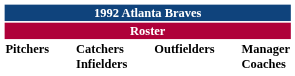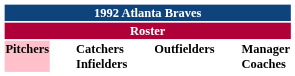(27, 49) no background -> (27, 49) pink background
